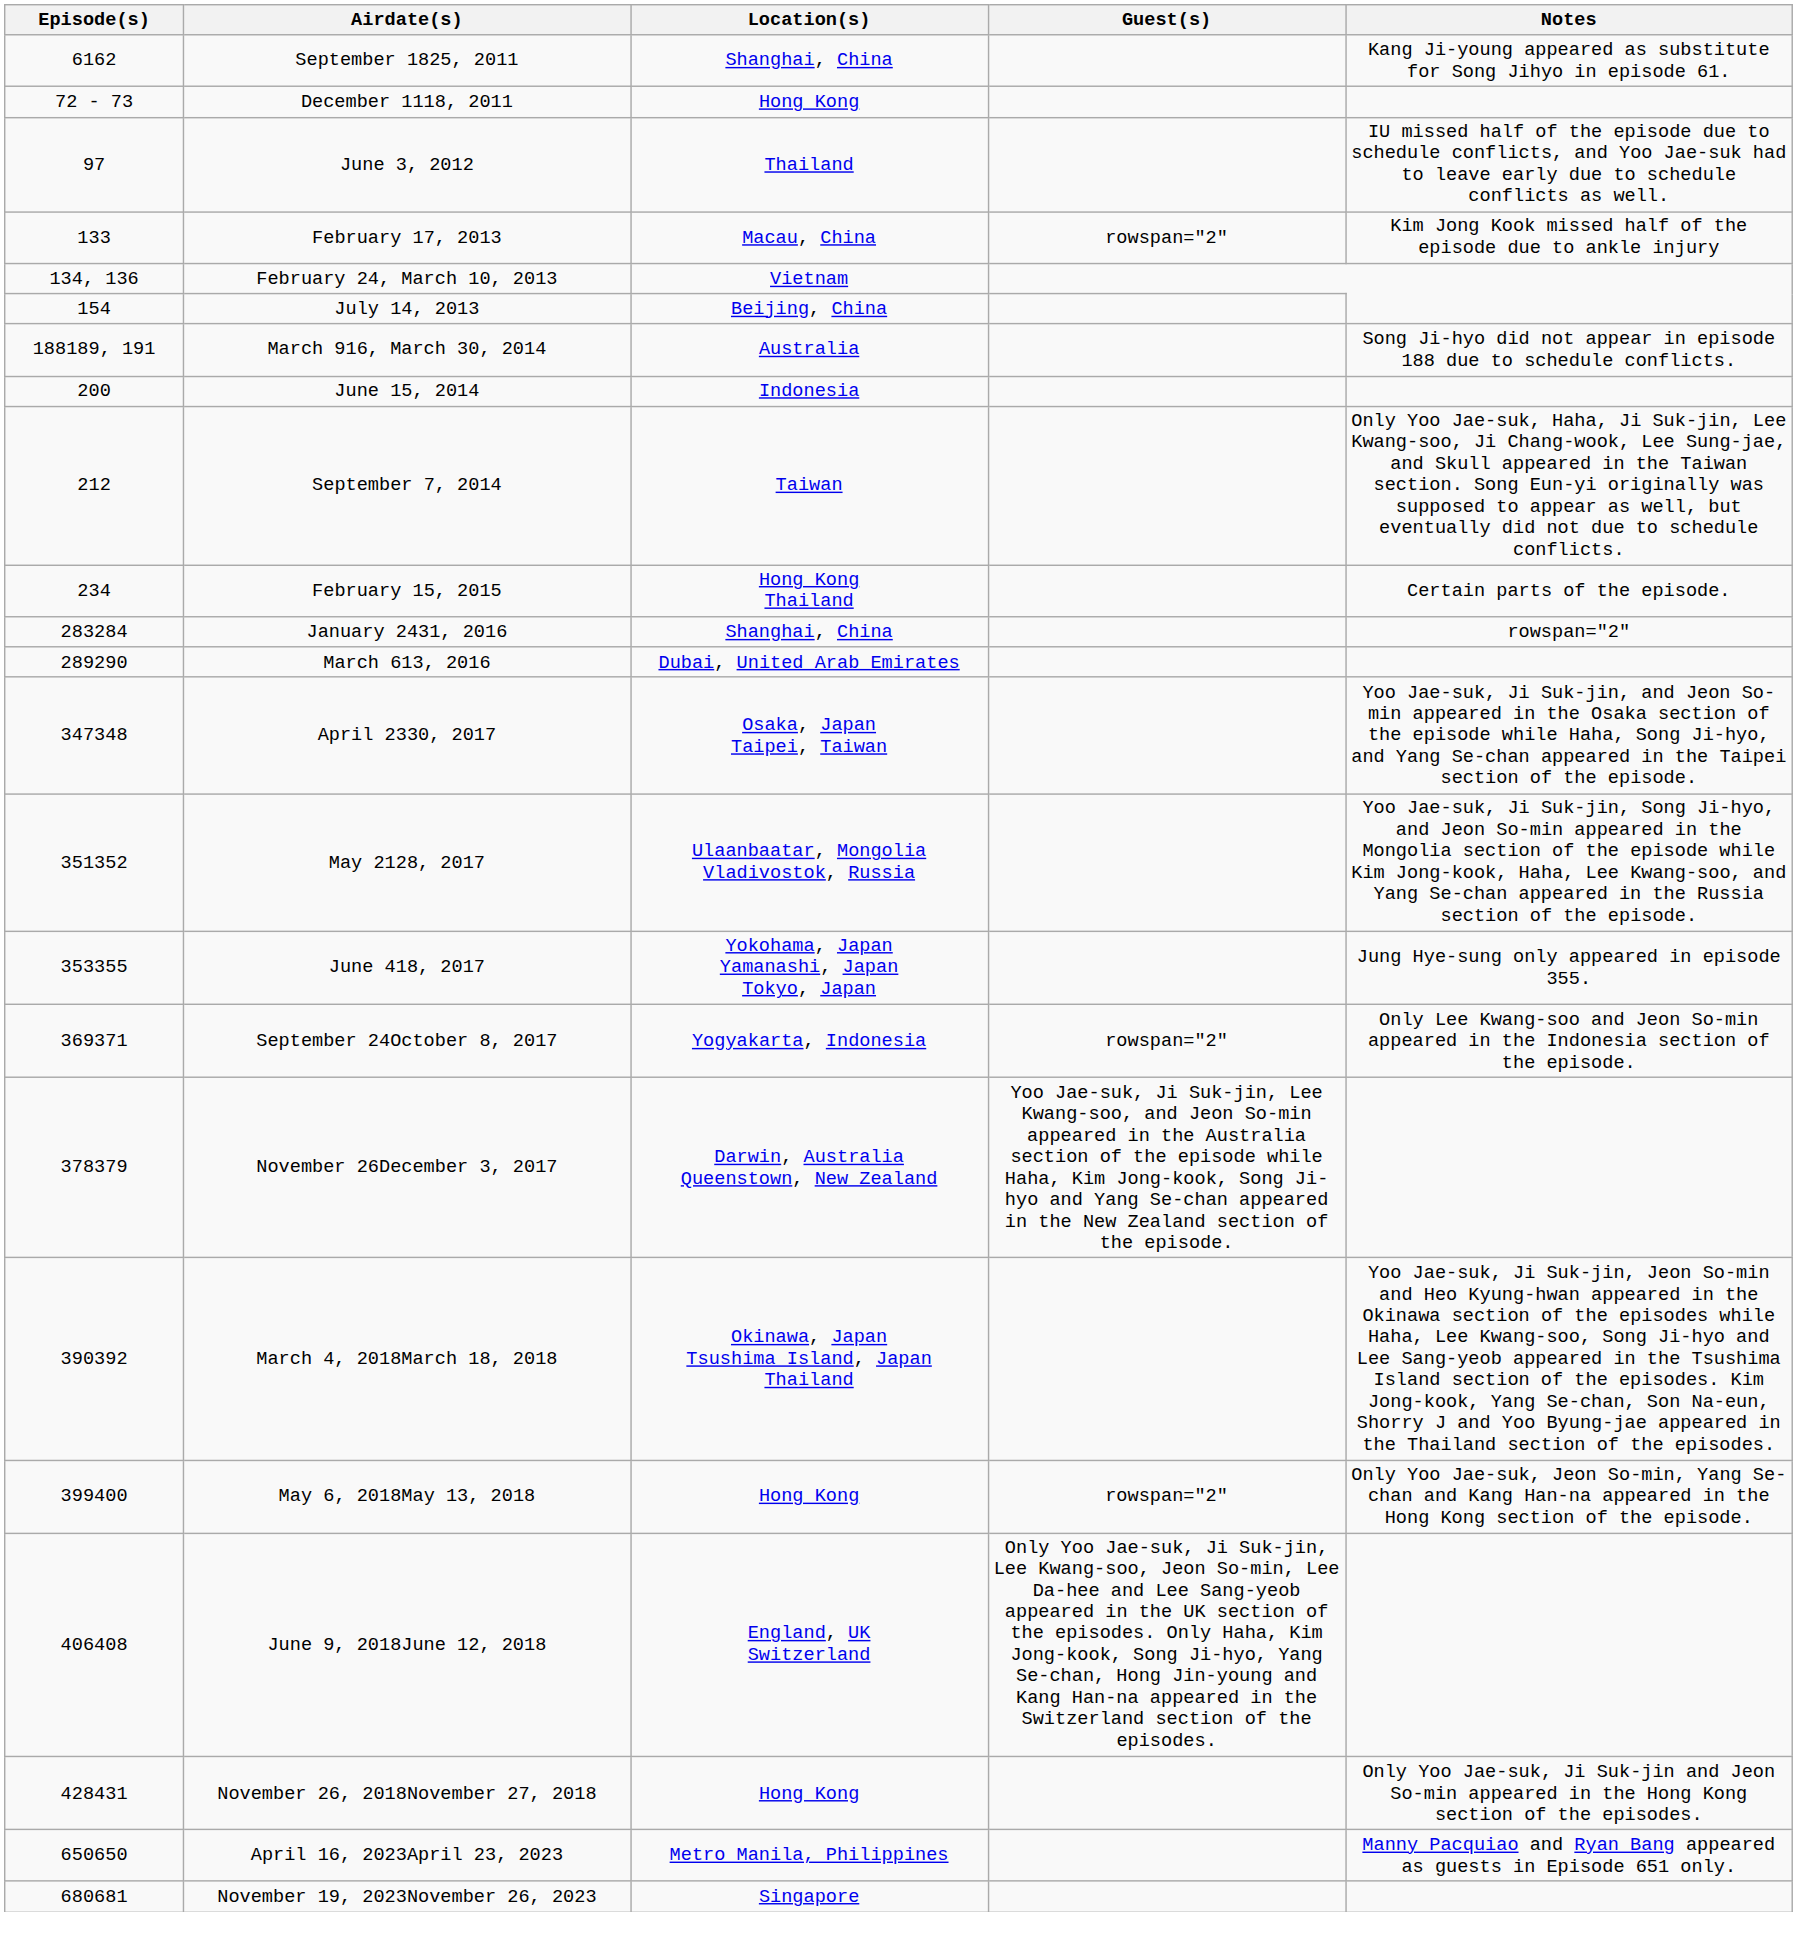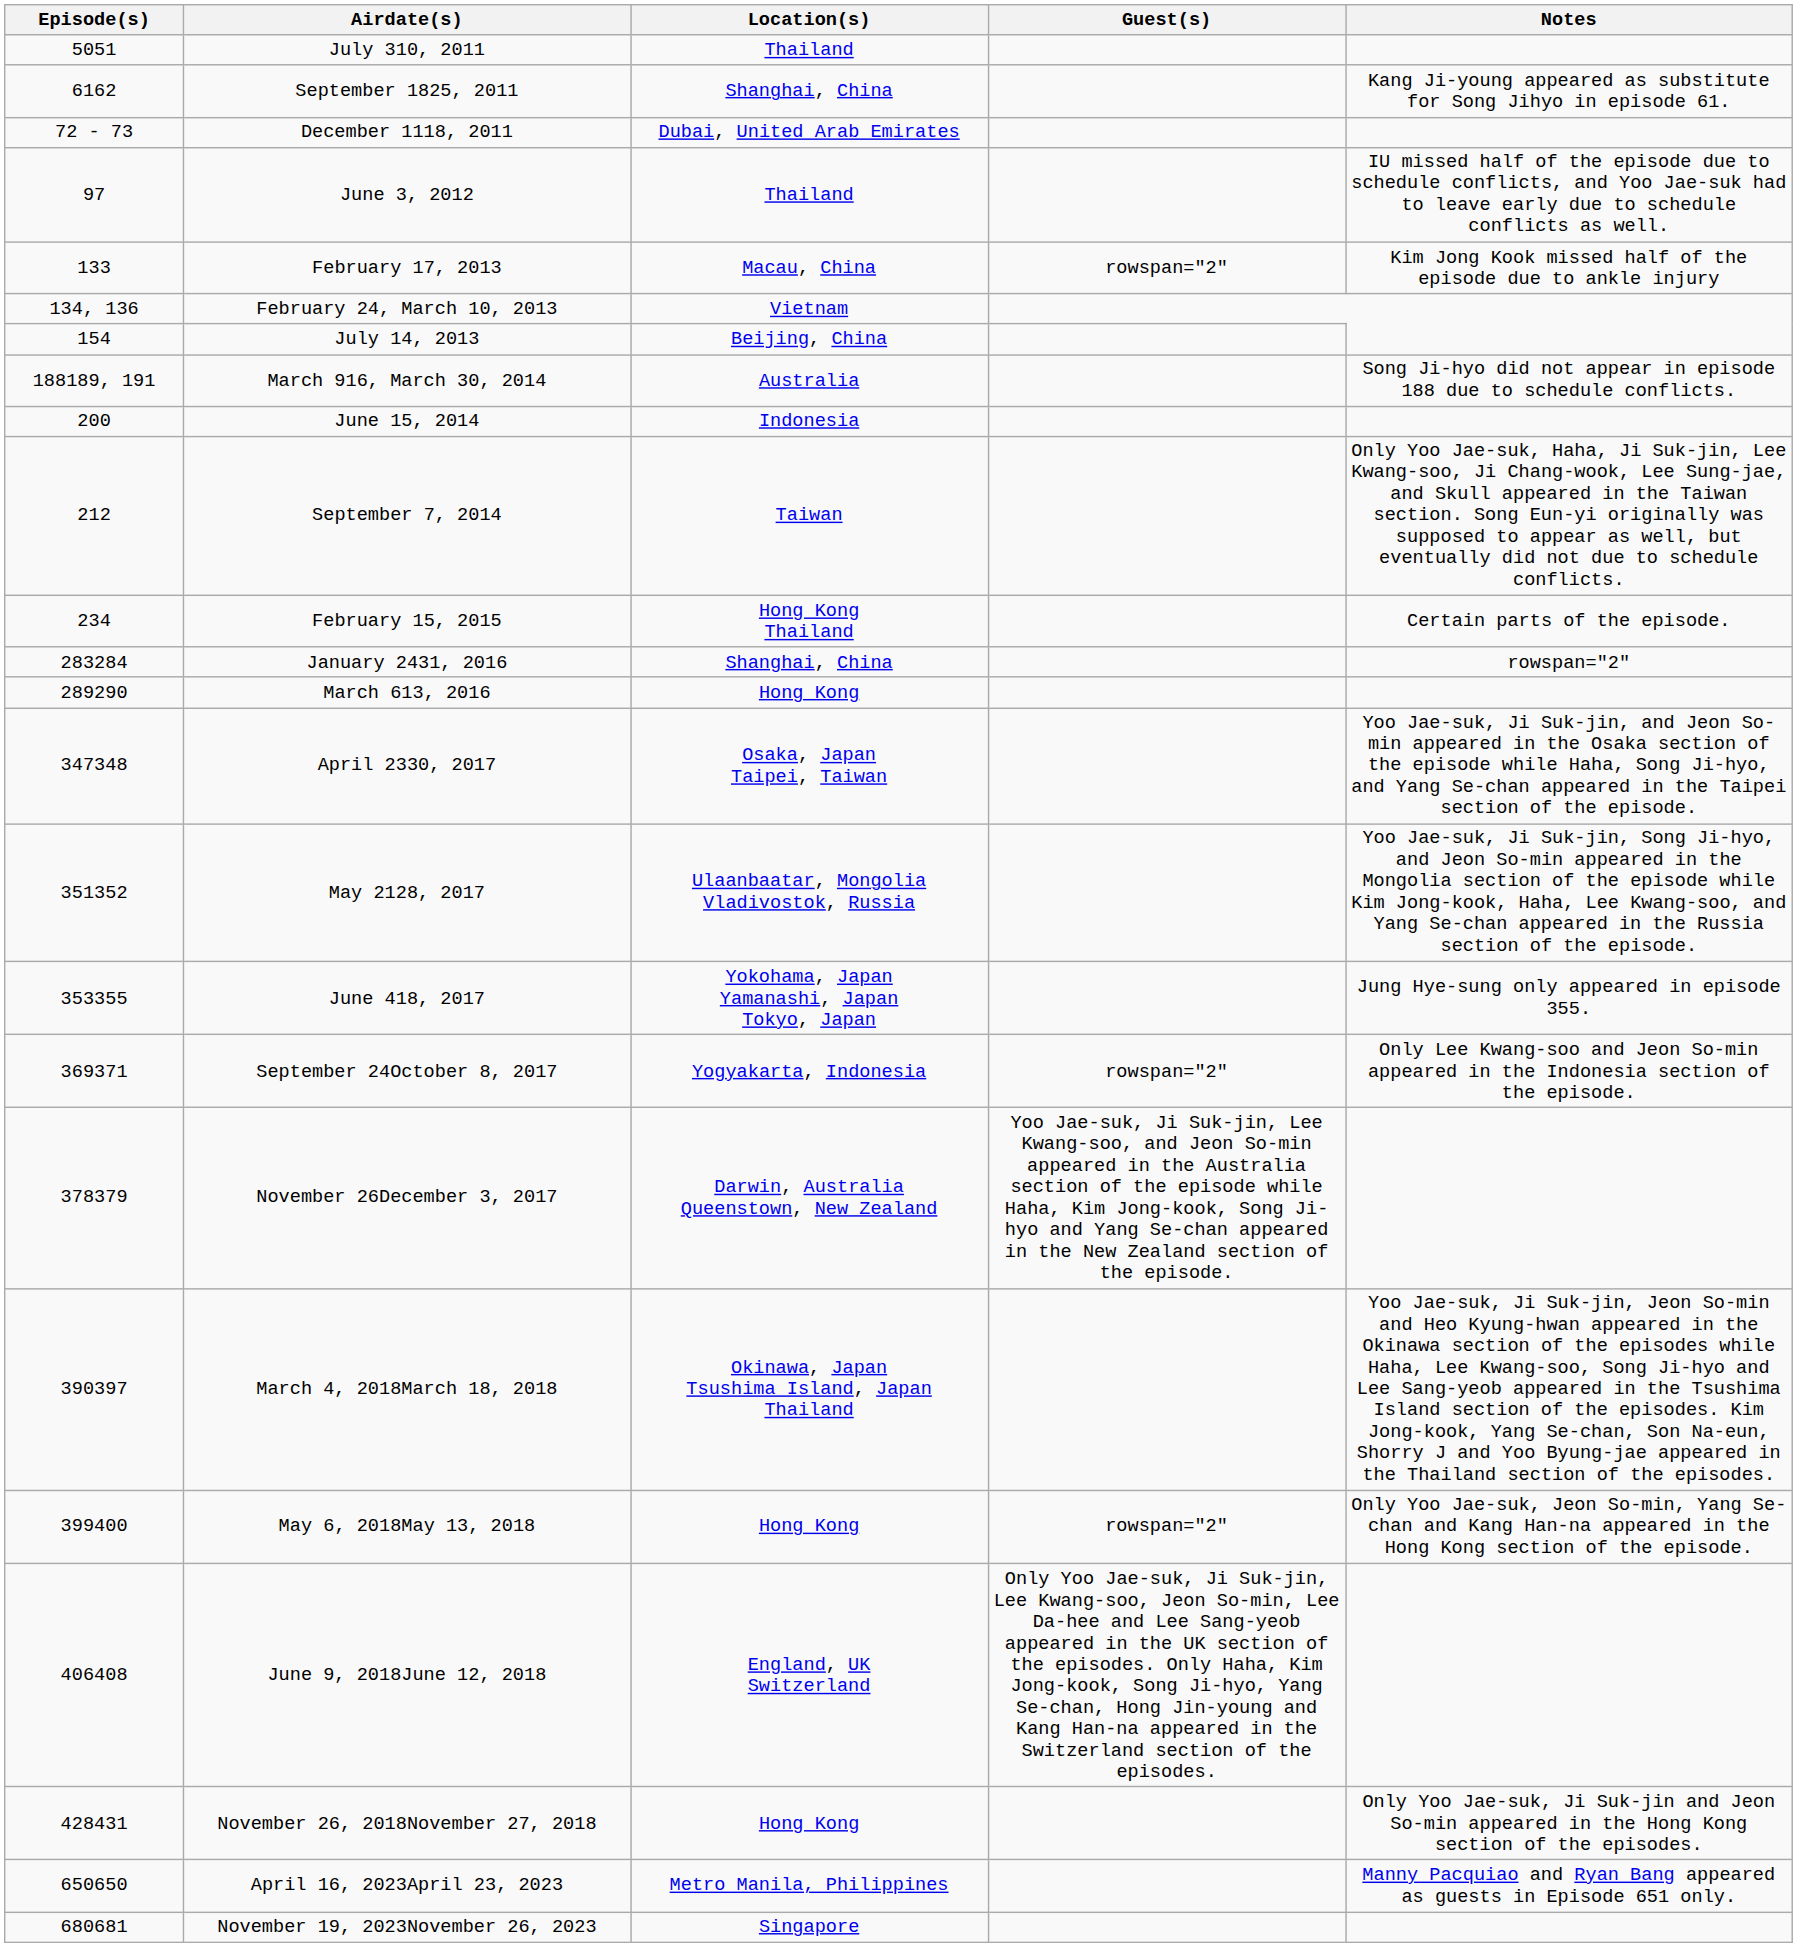+ row: (407, 50)
(809, 102) Hong Kong -> (809, 132) Dubai, United Arab Emirates
(809, 662) Dubai, United Arab Emirates -> (809, 693) Hong Kong
(94, 1359) 390392 -> (94, 1389) 390397
